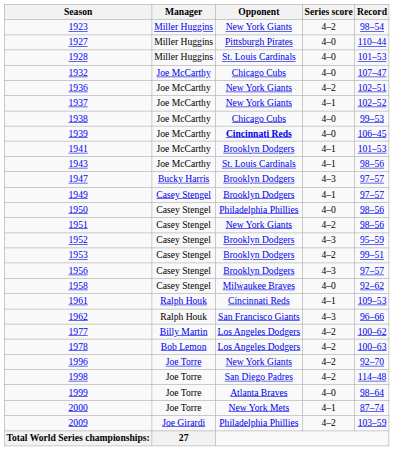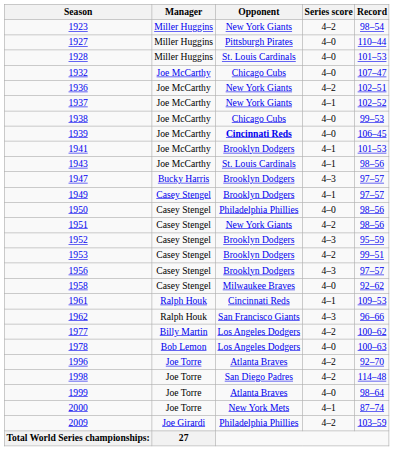(329, 347) 4–2 -> (329, 347) 4–0
(259, 362) New York Giants -> (259, 362) Atlanta Braves
